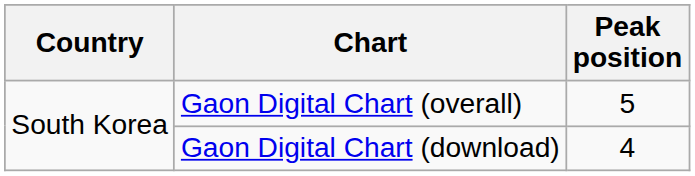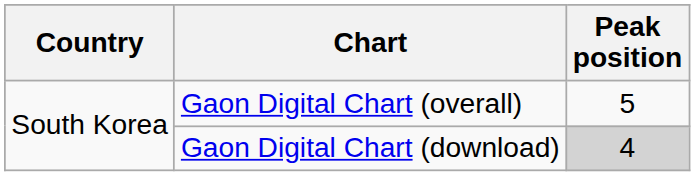(627, 147) no background -> (627, 147) lightgrey background
